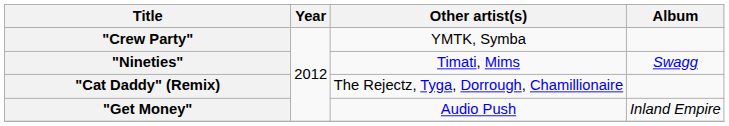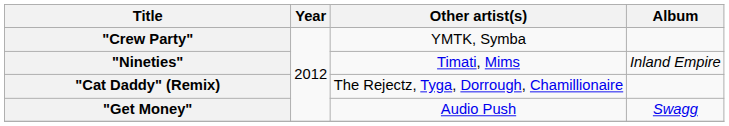(675, 62) Swagg -> (675, 62) Inland Empire
(675, 109) Inland Empire -> (675, 109) Swagg
